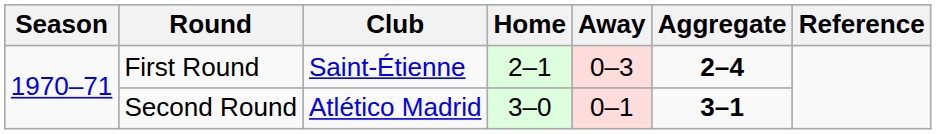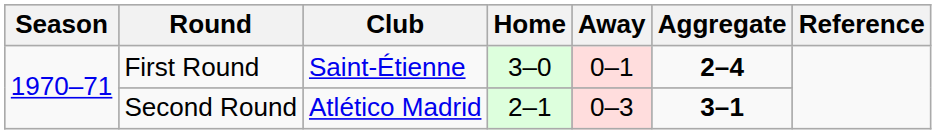(530, 66) 2–1 -> (530, 66) 3–0
(612, 66) 0–3 -> (612, 66) 0–1
(530, 107) 3–0 -> (530, 107) 2–1
(612, 107) 0–1 -> (612, 107) 0–3
